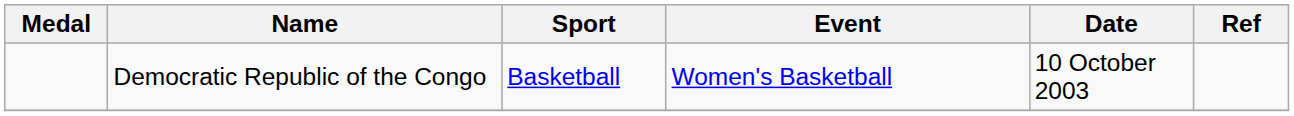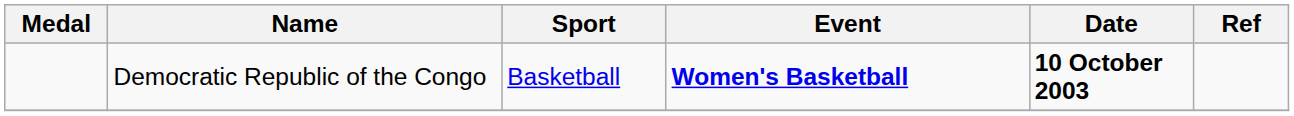(782, 76) normal -> (790, 76) bold
(1095, 76) normal -> (1099, 76) bold
